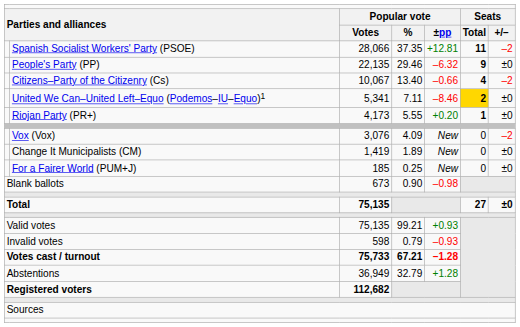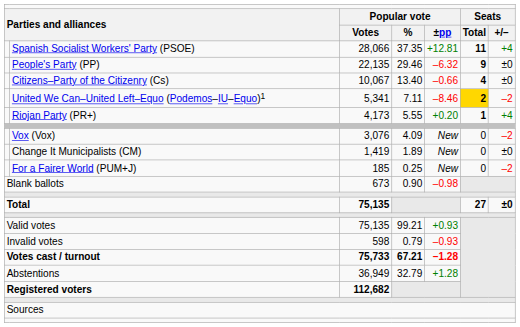(507, 49) –2 -> (507, 49) +4
(507, 81) –2 -> (507, 81) ±0
(507, 98) ±0 -> (507, 98) –2
(507, 115) ±0 -> (507, 115) +4
(507, 168) ±0 -> (507, 168) –2
